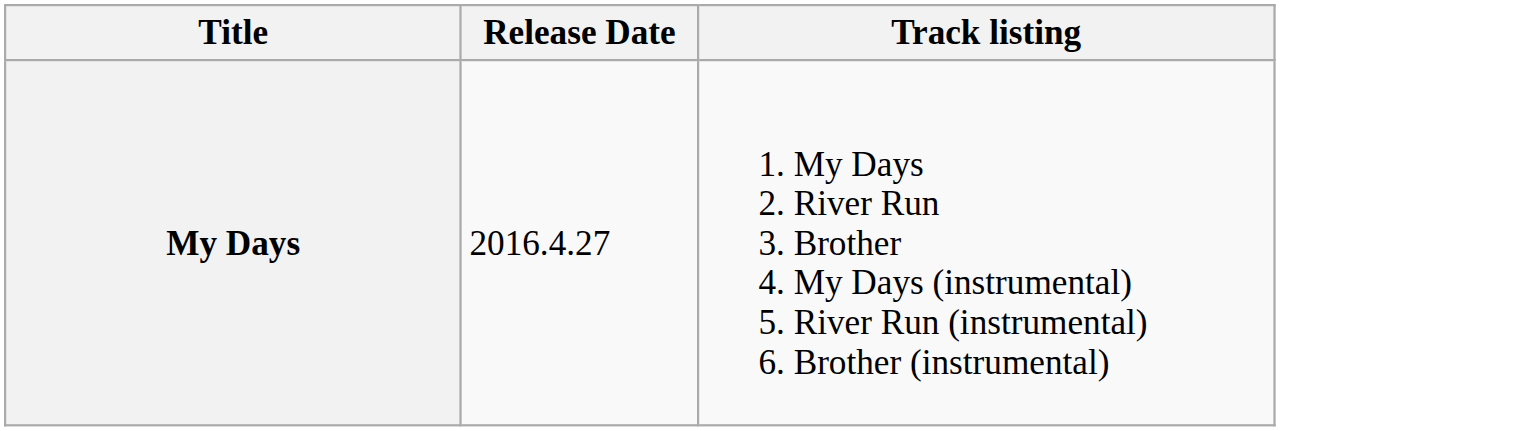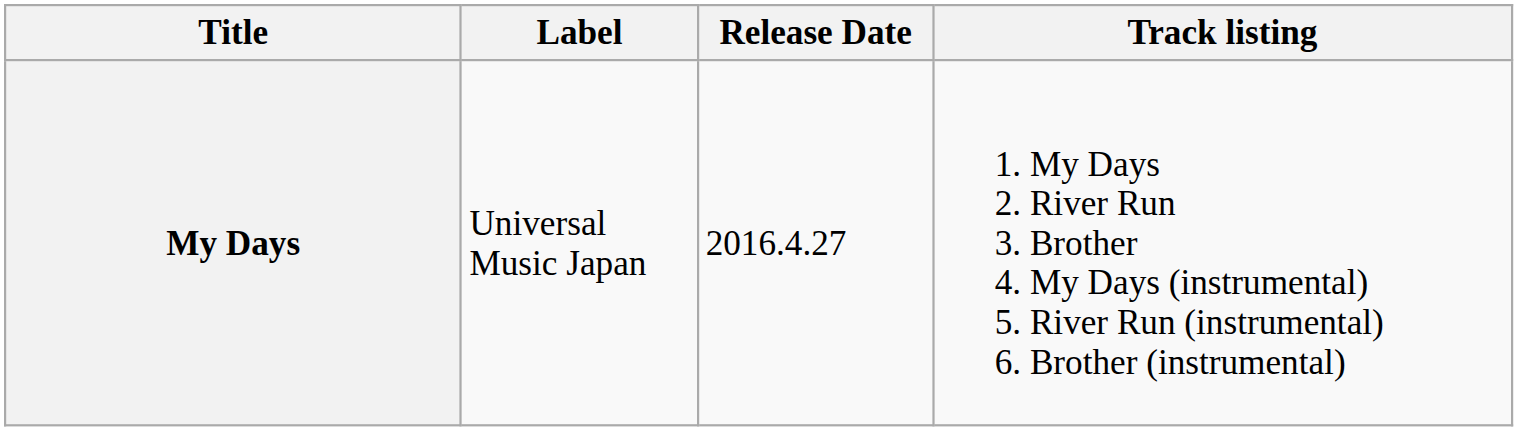+ column: (579, 32)
